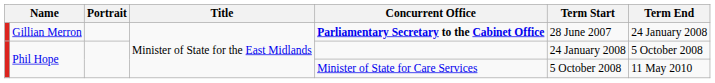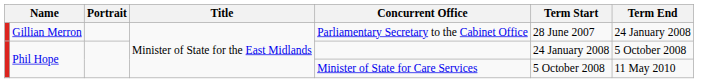(431, 31) bold -> (422, 31) normal
